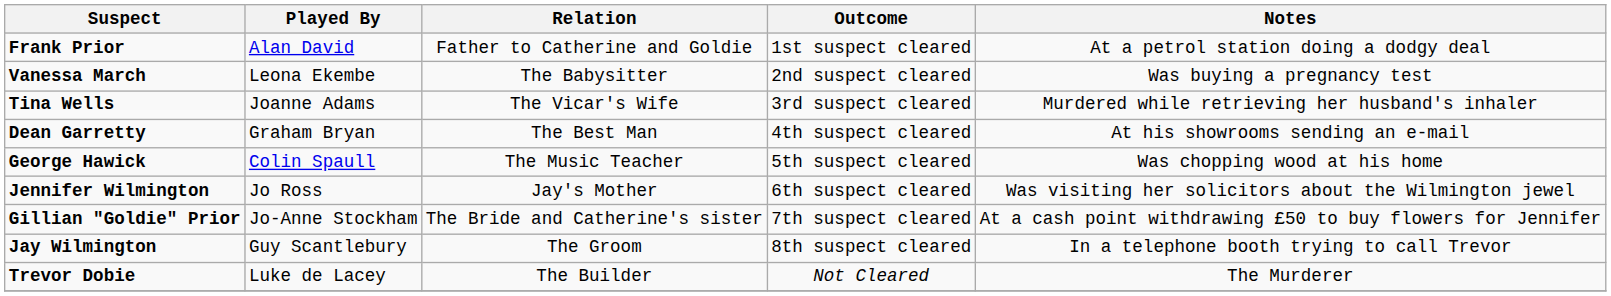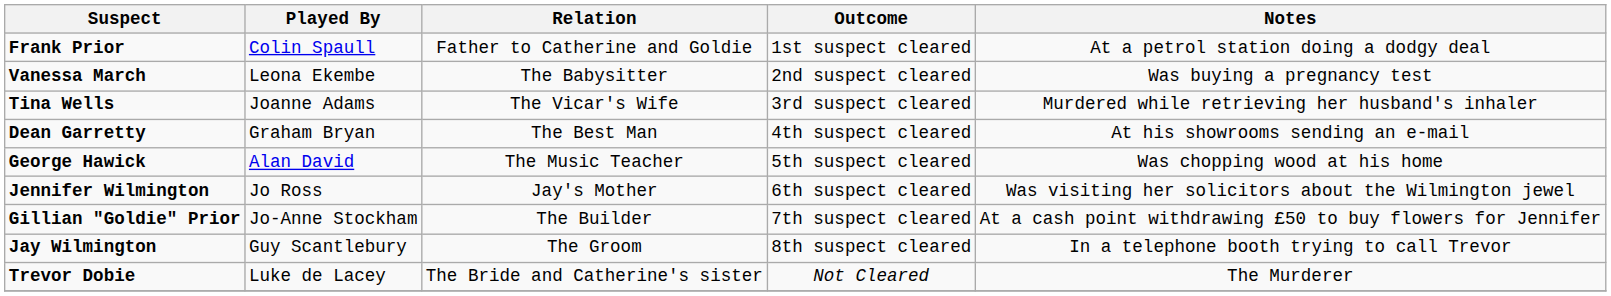(302, 48) Alan David -> (312, 48) Colin Spaull
(312, 162) Colin Spaull -> (302, 162) Alan David
(594, 219) The Bride and Catherine's sister -> (594, 219) The Builder
(594, 276) The Builder -> (594, 276) The Bride and Catherine's sister
